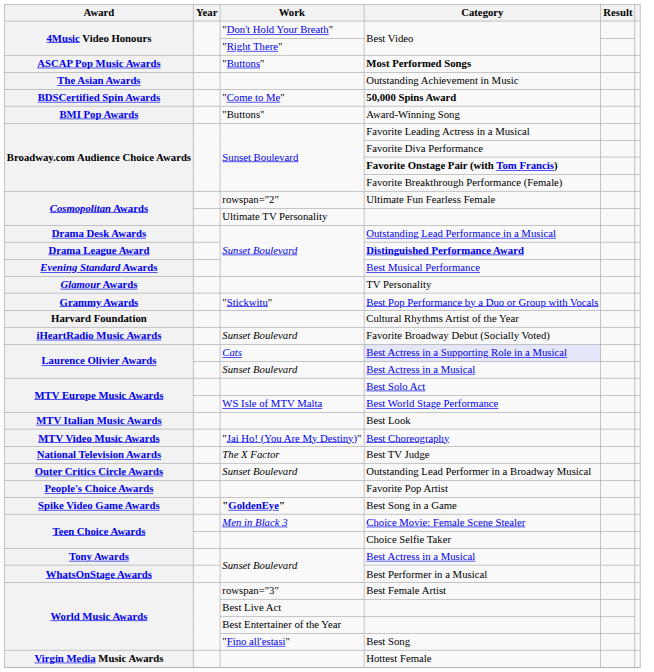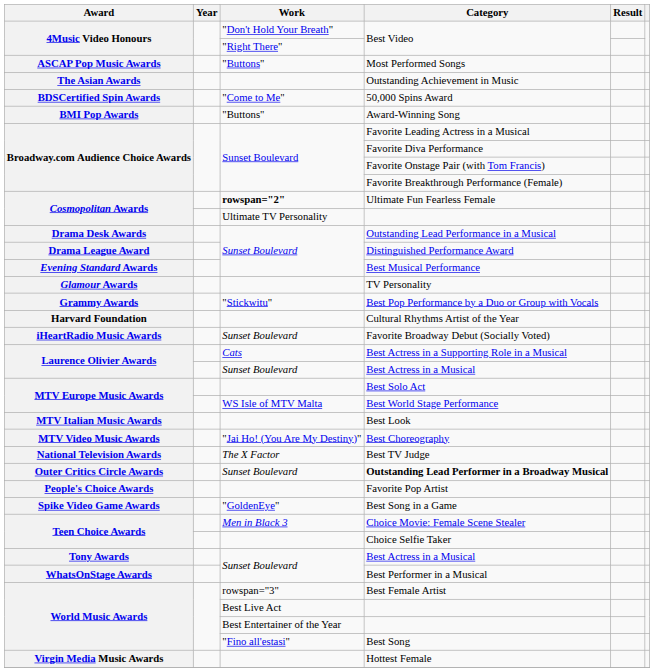(419, 64) bold -> (416, 64) normal
(411, 98) bold -> (409, 98) normal
(462, 166) bold -> (456, 166) normal
(251, 200) normal -> (254, 200) bold
(445, 251) bold -> (440, 251) normal
(467, 353) lavender background -> (467, 353) no background
(479, 472) normal -> (487, 472) bold
(254, 506) bold -> (251, 506) normal
